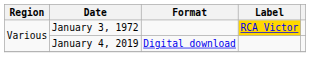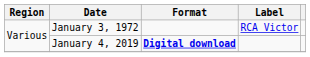(269, 28) gold background -> (269, 28) no background
(190, 44) normal -> (190, 44) bold
